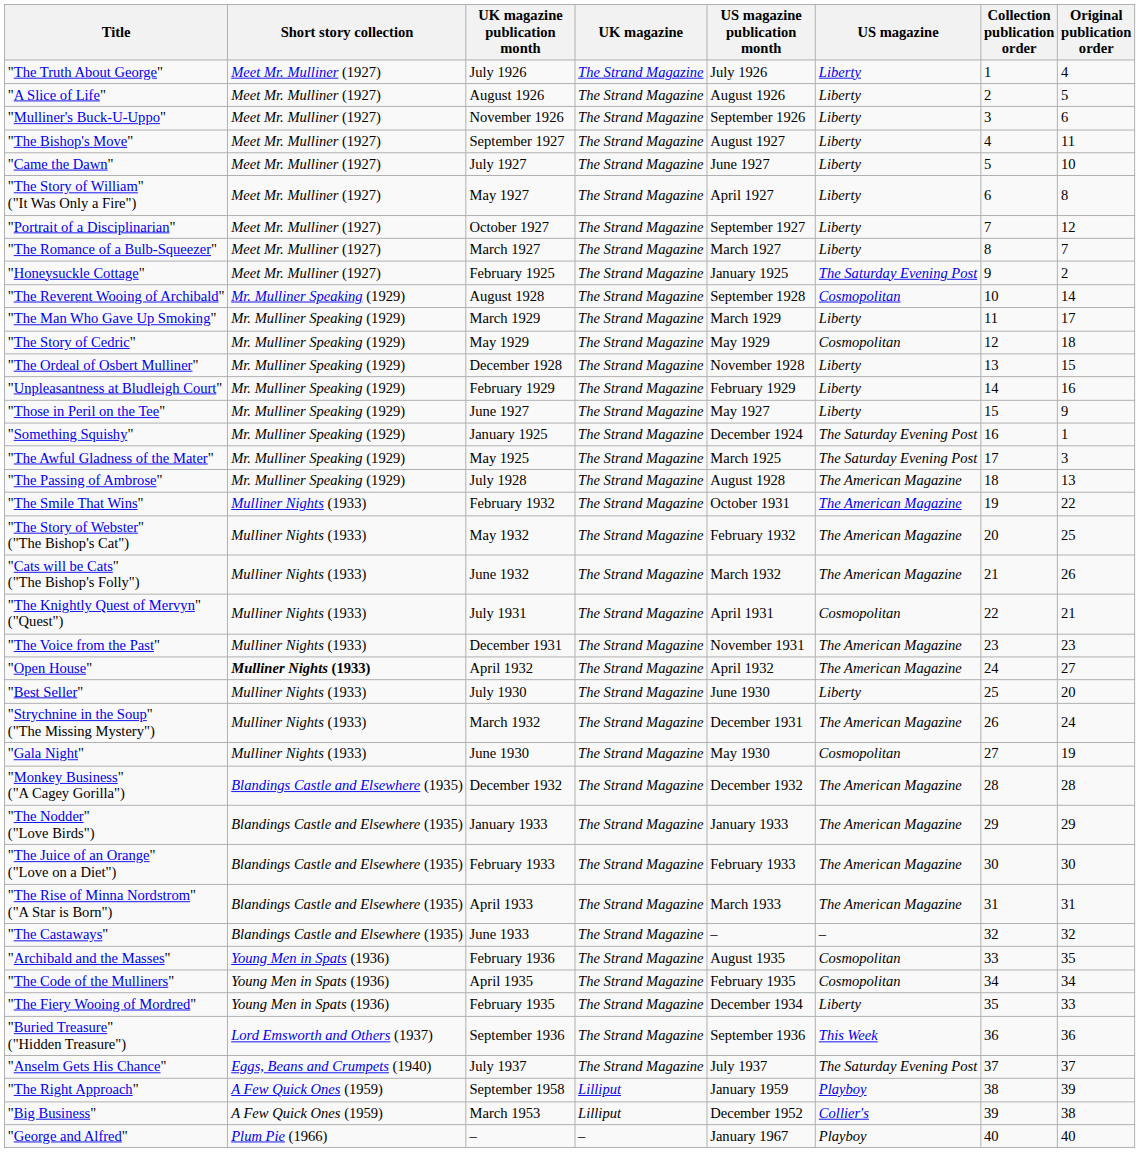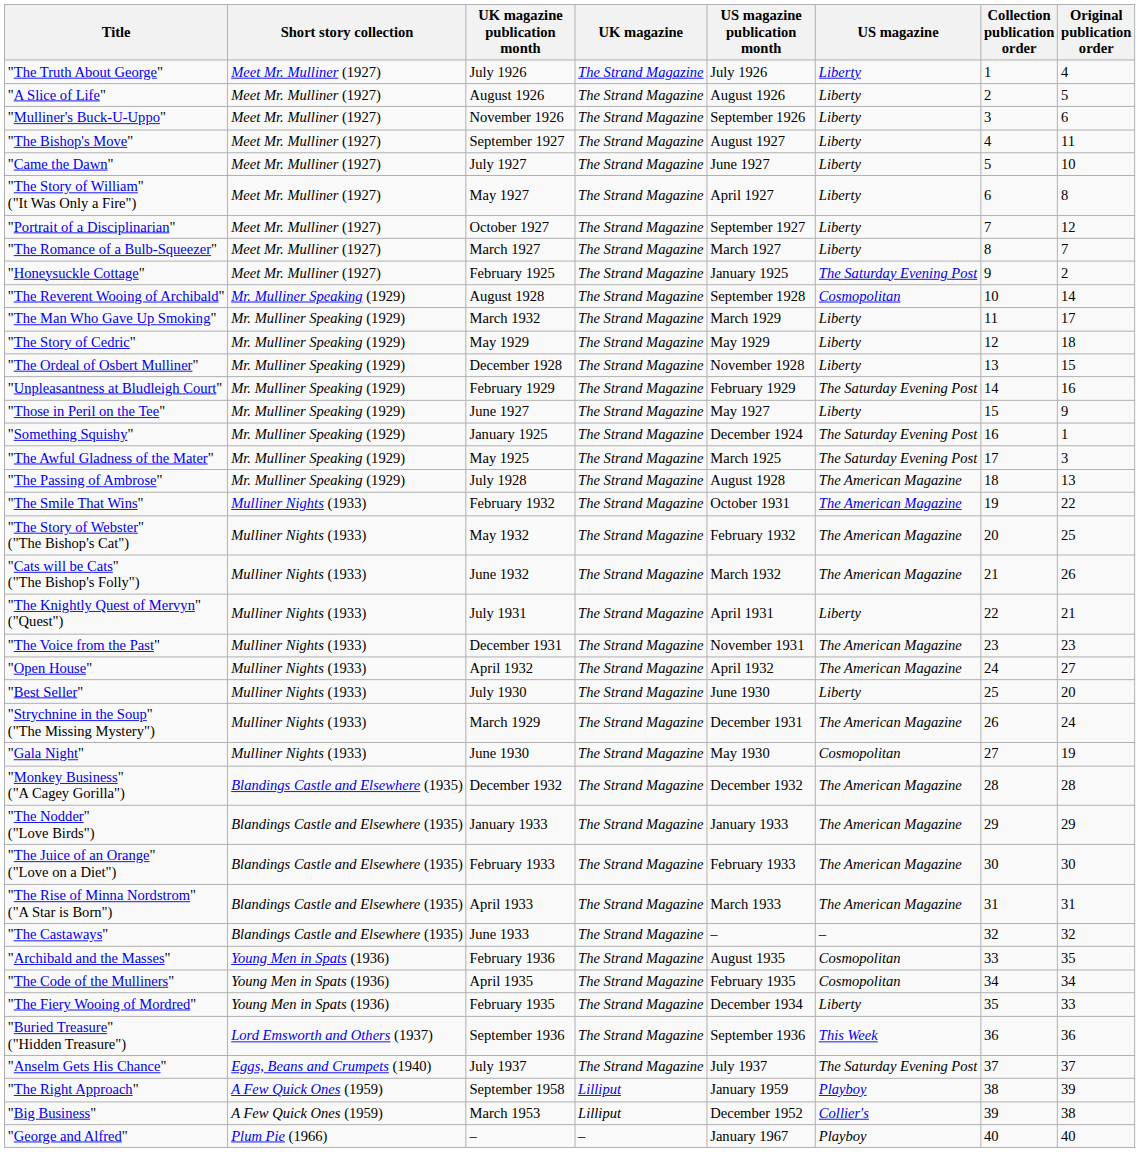(505, 319) March 1929 -> (505, 319) March 1932
(860, 342) Cosmopolitan -> (840, 342) Liberty
(840, 388) Liberty -> (898, 388) The Saturday Evening Post
(860, 614) Cosmopolitan -> (840, 614) Liberty
(301, 668) bold -> (299, 668) normal
(505, 722) March 1932 -> (505, 722) March 1929
